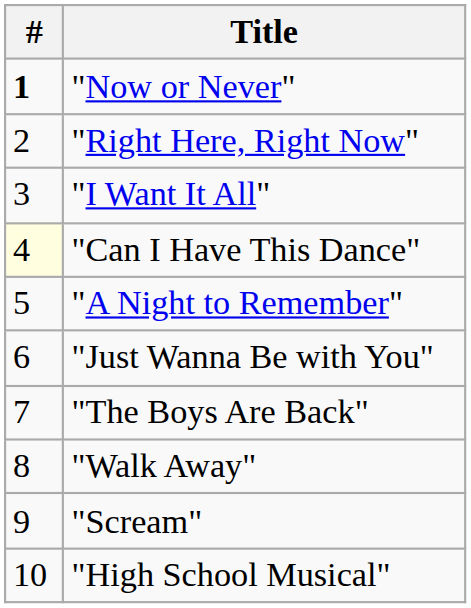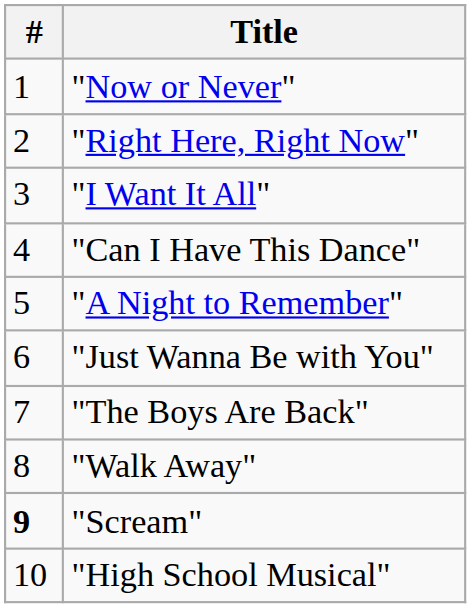(22, 85) bold -> (22, 85) normal
(22, 248) lightyellow background -> (22, 248) no background
(22, 520) normal -> (22, 520) bold
